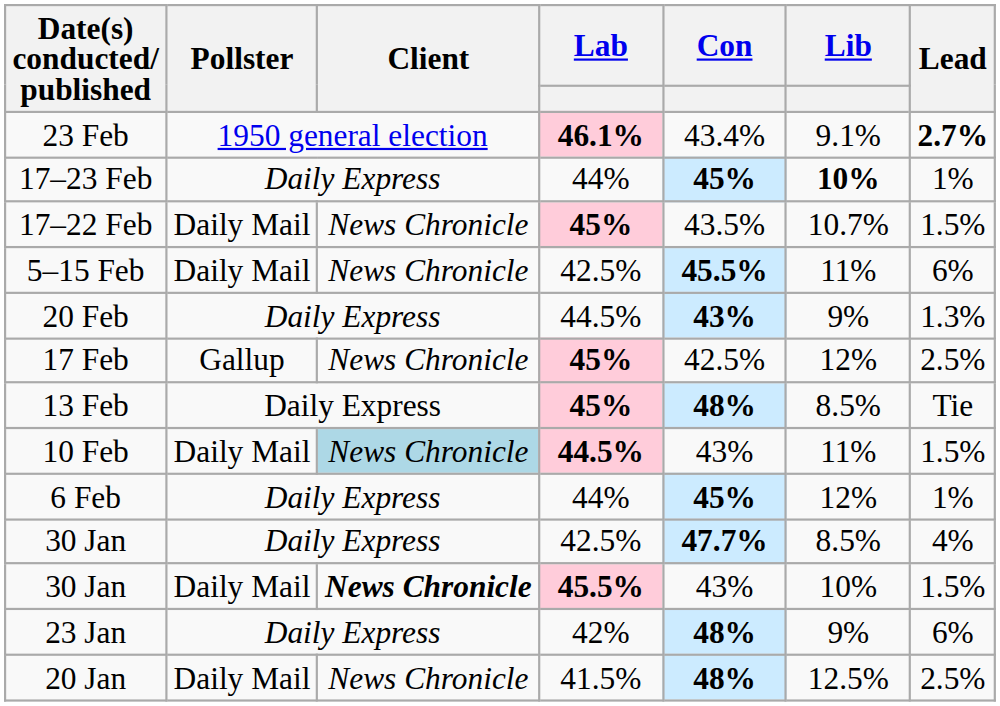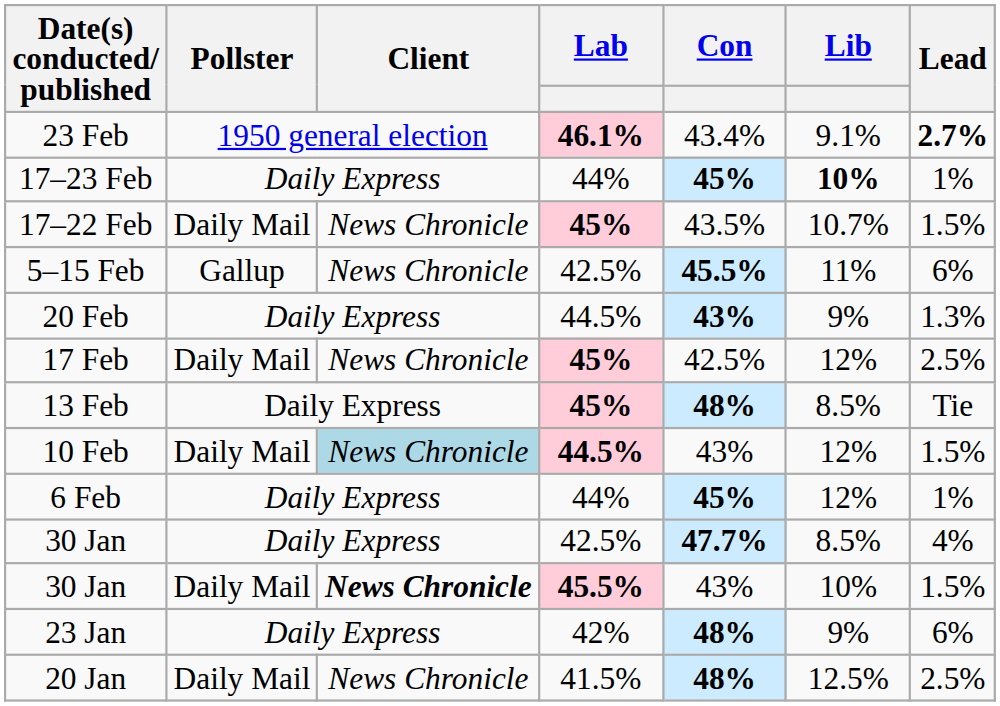(242, 270) Daily Mail -> (242, 270) Gallup
(242, 361) Gallup -> (242, 361) Daily Mail
(848, 451) 11% -> (848, 451) 12%
